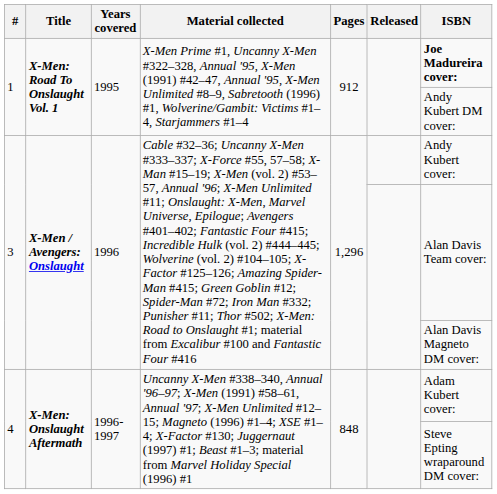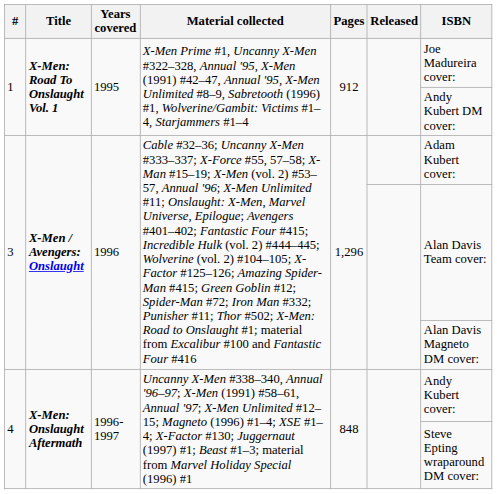(453, 63) bold -> (450, 63) normal
(441, 159) Andy Kubert cover: -> (441, 159) Adam Kubert cover:
(441, 395) Adam Kubert cover: -> (441, 395) Andy Kubert cover:
